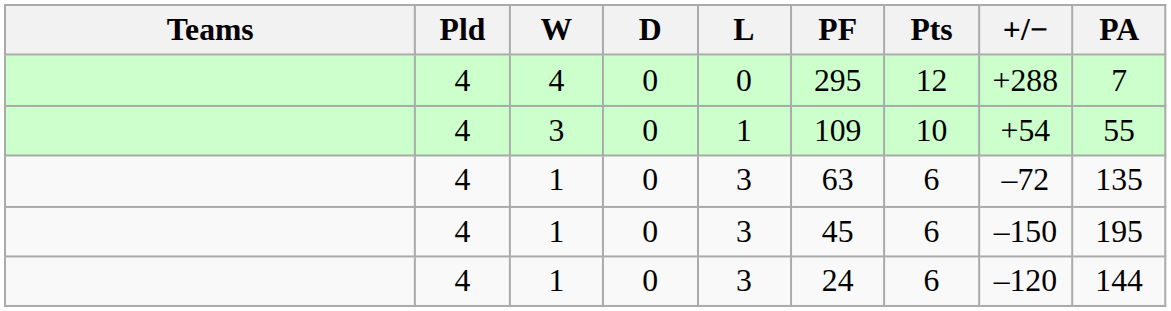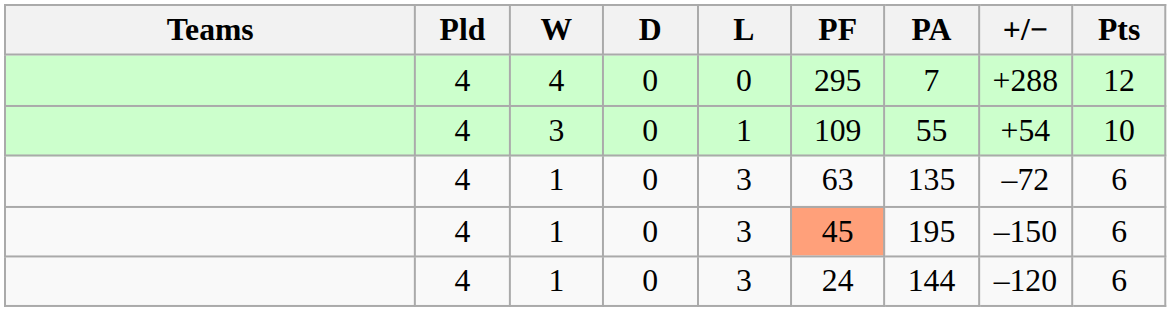columns swapped: (1119, 29) <-> (931, 29)
(838, 230) no background -> (838, 230) lightsalmon background
